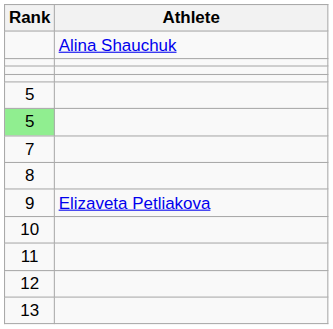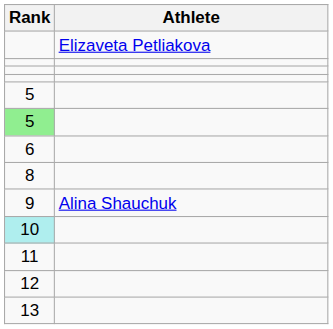(118, 44) Alina Shauchuk -> (135, 44) Elizaveta Petliakova
(30, 148) 7 -> (30, 148) 6
(135, 202) Elizaveta Petliakova -> (118, 202) Alina Shauchuk
(30, 229) no background -> (30, 229) paleturquoise background
